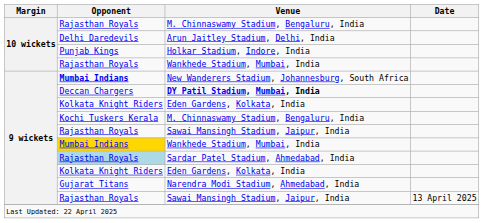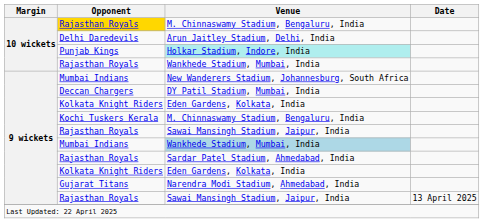(99, 24) no background -> (99, 24) gold background
(238, 51) no background -> (238, 51) paleturquoise background
(94, 78) bold -> (94, 78) normal
(243, 91) bold -> (243, 91) normal
(94, 144) gold background -> (94, 144) no background
(243, 144) no background -> (243, 144) lightblue background
(99, 158) lightblue background -> (99, 158) no background
